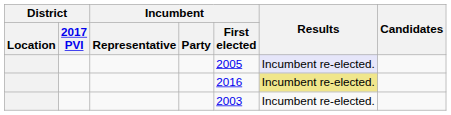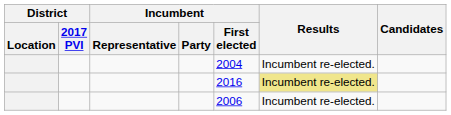(229, 63) 2005 -> (229, 63) 2004
(318, 63) lavender background -> (318, 63) no background
(229, 100) 2003 -> (229, 100) 2006
